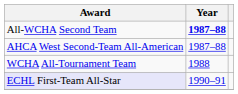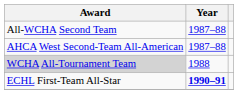(207, 30) bold -> (207, 30) normal
(71, 64) no background -> (71, 64) lightgrey background
(64, 81) lavender background -> (64, 81) no background
(207, 81) normal -> (207, 81) bold
